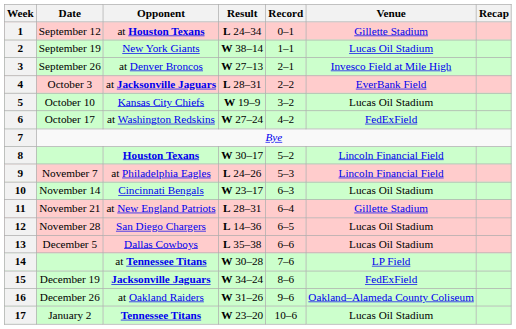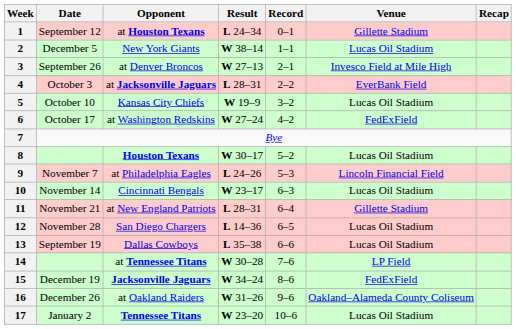(70, 48) September 19 -> (70, 48) December 5
(391, 155) Lincoln Financial Field -> (391, 155) Lucas Oil Stadium
(70, 244) December 5 -> (70, 244) September 19
